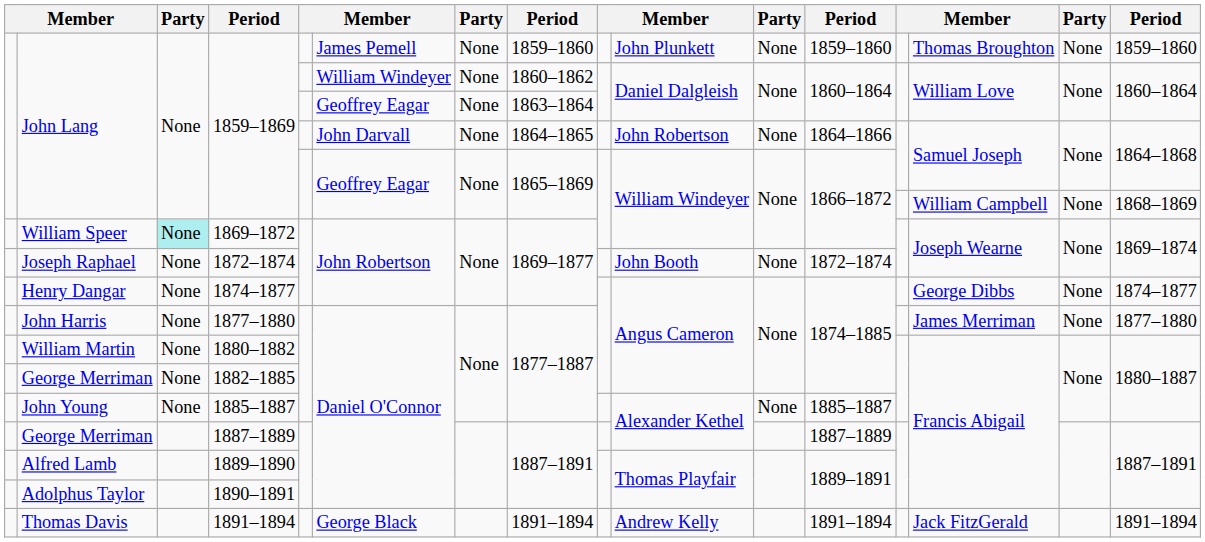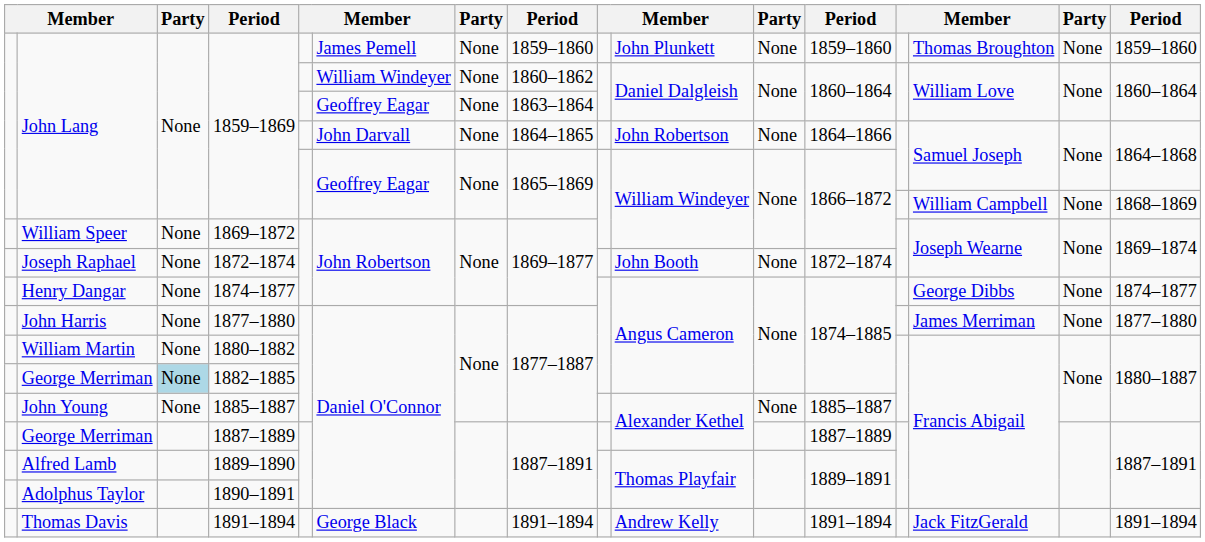(181, 233) paleturquoise background -> (181, 233) no background
(181, 378) no background -> (181, 378) lightblue background
